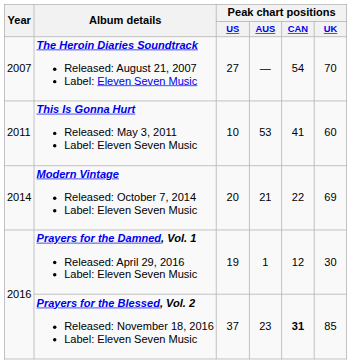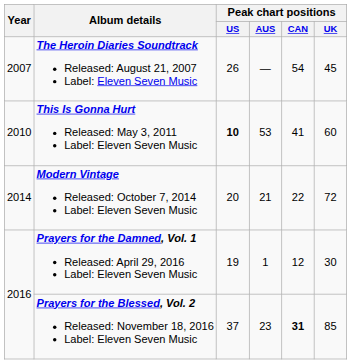(233, 69) 27 -> (233, 69) 26
(331, 69) 70 -> (331, 69) 45
(19, 133) 2011 -> (19, 133) 2010
(233, 133) normal -> (233, 133) bold
(331, 197) 69 -> (331, 197) 72
